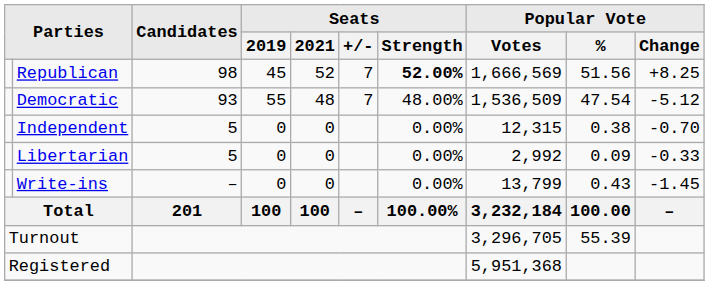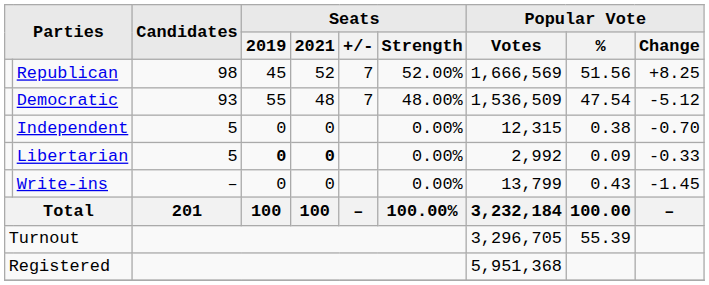(432, 74) bold -> (432, 74) normal
(281, 156) normal -> (281, 156) bold
(330, 156) normal -> (330, 156) bold
